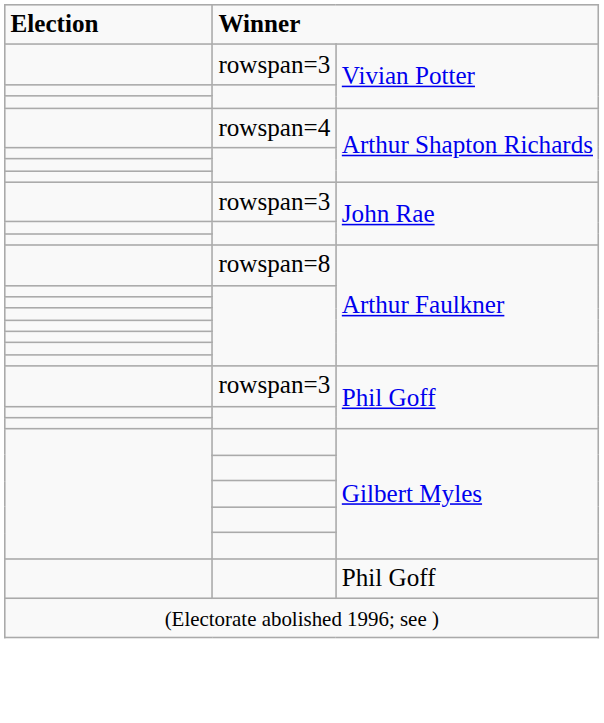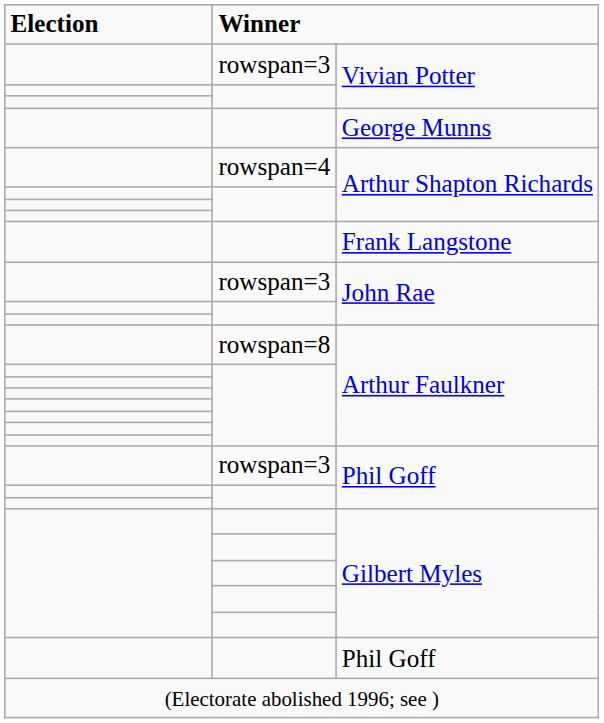+ row: (274, 128)
+ row: (274, 242)
